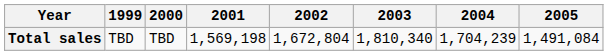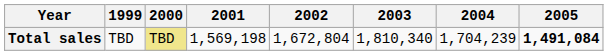(162, 39) no background -> (162, 39) khaki background
(561, 39) normal -> (561, 39) bold
